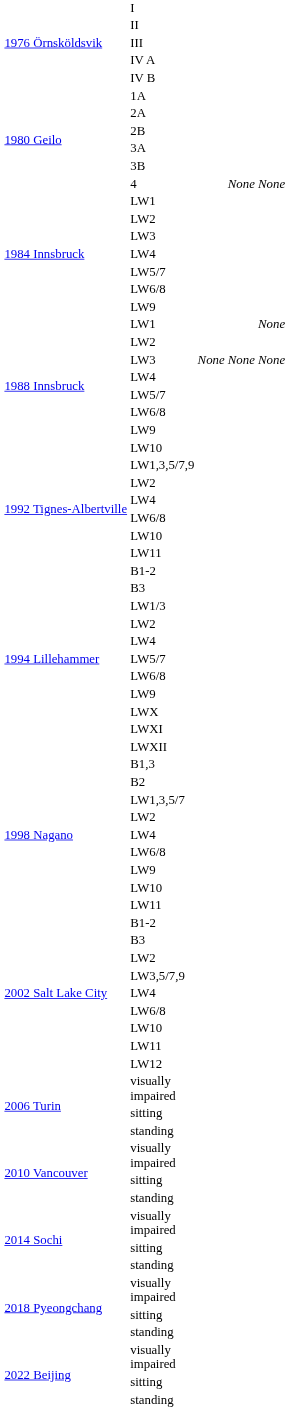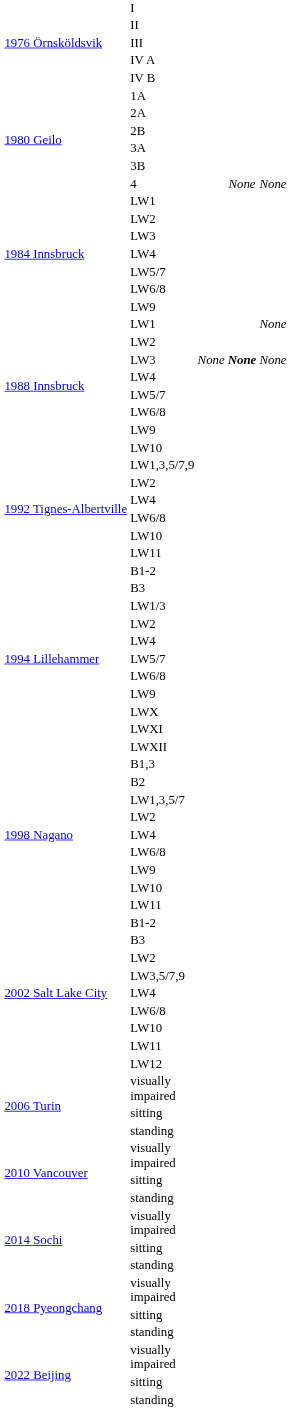(241, 359) normal -> (242, 359) bold
